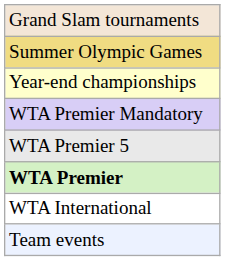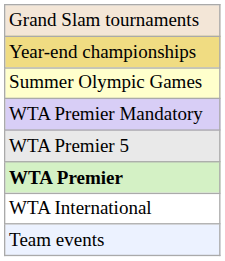(106, 51) Summer Olympic Games -> (103, 51) Year-end championships
(103, 83) Year-end championships -> (106, 83) Summer Olympic Games
